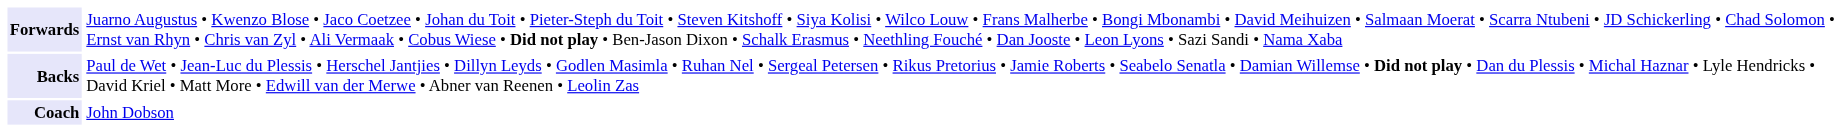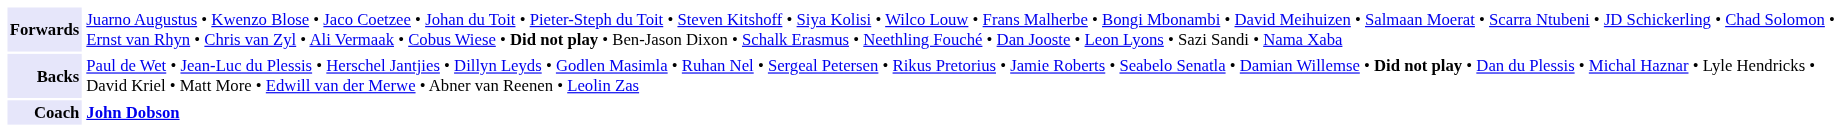(130, 112) normal -> (133, 112) bold
